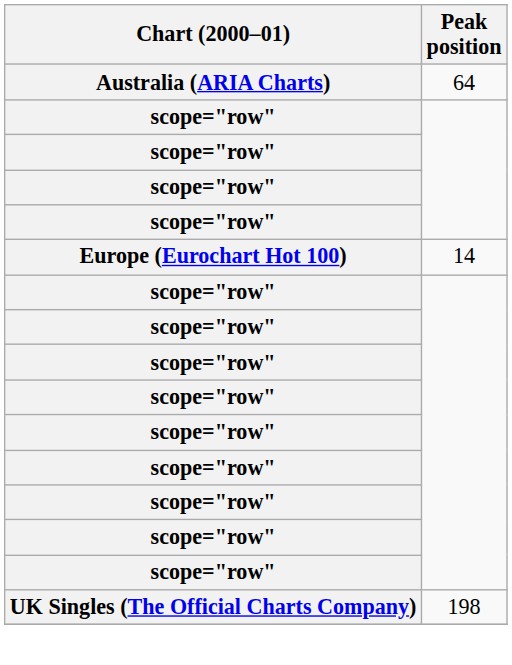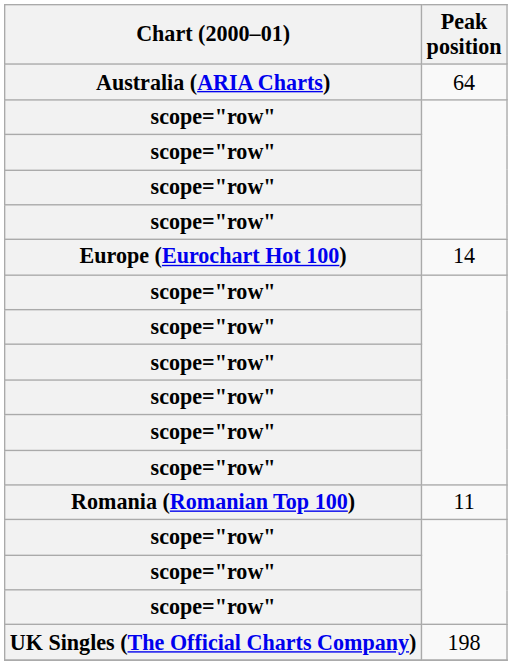+ row: (213, 502)
